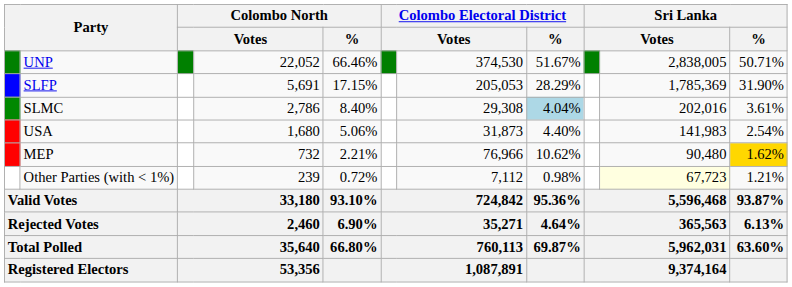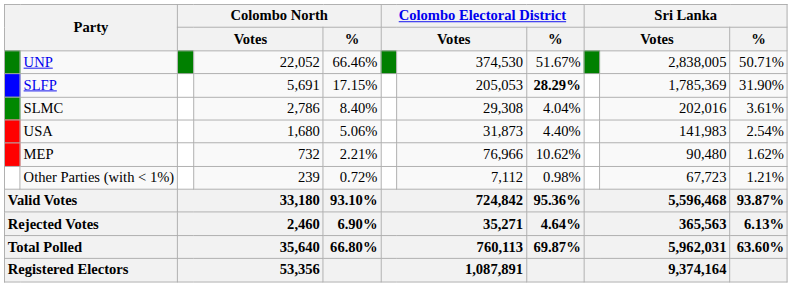(558, 85) normal -> (557, 85) bold
(562, 108) lightblue background -> (562, 108) no background
(765, 154) gold background -> (765, 154) no background
(706, 177) lightyellow background -> (706, 177) no background
